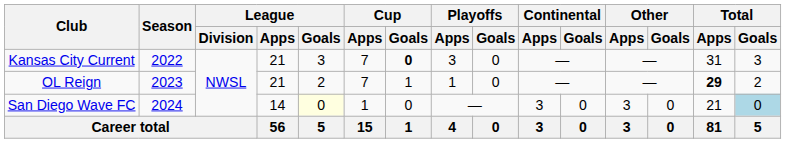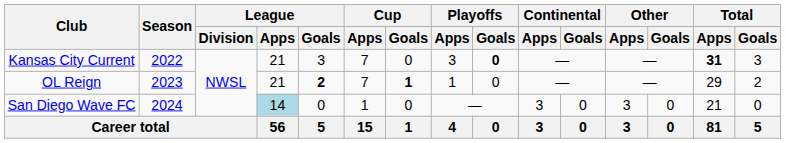(408, 60) bold -> (408, 60) normal
(496, 60) normal -> (496, 60) bold
(714, 60) normal -> (714, 60) bold
(321, 82) normal -> (321, 82) bold
(408, 82) normal -> (408, 82) bold
(714, 82) bold -> (714, 82) normal
(277, 104) no background -> (277, 104) lightblue background
(321, 104) lightyellow background -> (321, 104) no background
(758, 104) lightblue background -> (758, 104) no background
